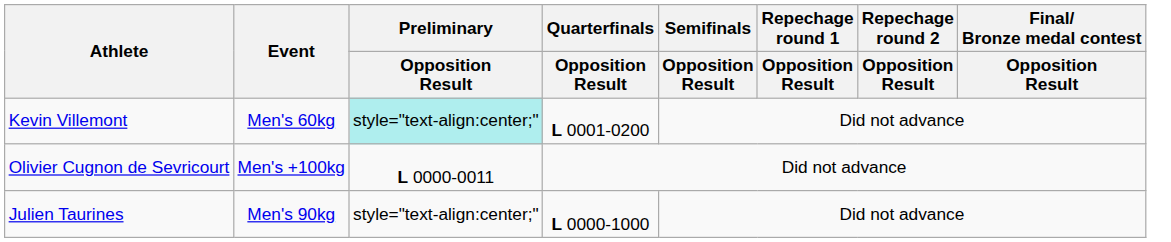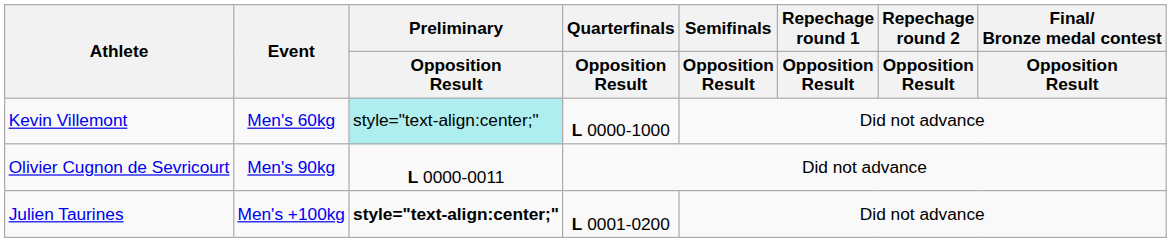(600, 131) L 0001-0200 -> (621, 131) L 0000-1000
(291, 168) Men's +100kg -> (291, 168) Men's 90kg
(291, 214) Men's 90kg -> (291, 214) Men's +100kg
(446, 214) normal -> (456, 214) bold
(600, 224) L 0000-1000 -> (621, 224) L 0001-0200
